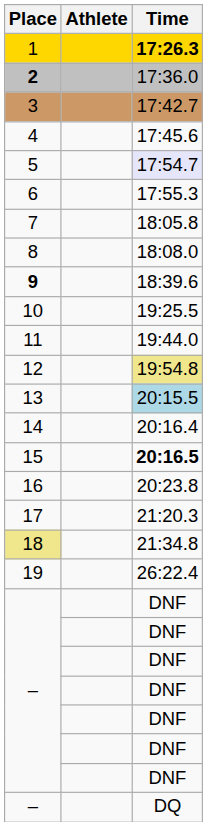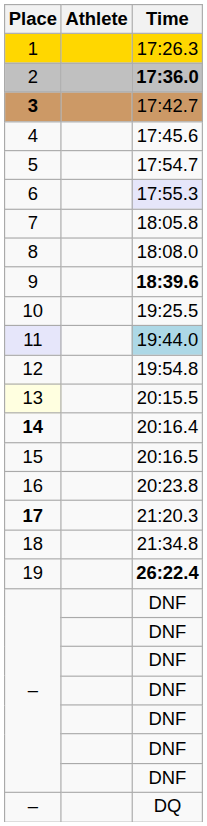(167, 48) bold -> (167, 48) normal
(33, 77) bold -> (33, 77) normal
(167, 77) normal -> (167, 77) bold
(33, 106) normal -> (33, 106) bold
(167, 164) lavender background -> (167, 164) no background
(167, 194) no background -> (167, 194) lavender background
(33, 281) bold -> (33, 281) normal
(167, 281) normal -> (167, 281) bold
(33, 340) no background -> (33, 340) lavender background
(167, 340) no background -> (167, 340) lightblue background
(167, 369) khaki background -> (167, 369) no background
(33, 398) no background -> (33, 398) lightyellow background
(167, 398) lightblue background -> (167, 398) no background
(33, 427) normal -> (33, 427) bold
(167, 456) bold -> (167, 456) normal
(33, 515) normal -> (33, 515) bold
(33, 544) khaki background -> (33, 544) no background
(167, 573) normal -> (167, 573) bold
